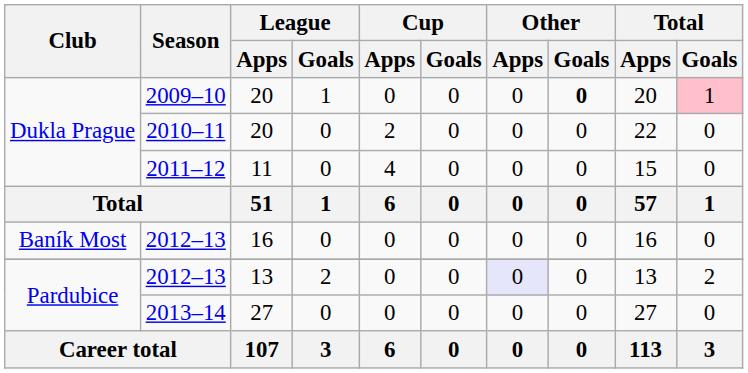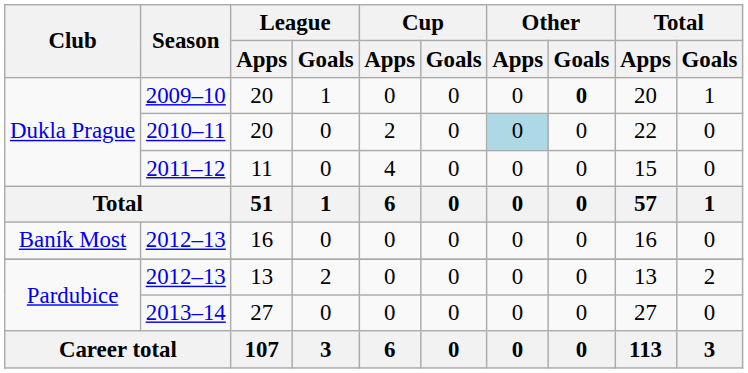(709, 95) pink background -> (709, 95) no background
(518, 131) no background -> (518, 131) lightblue background
(518, 276) lavender background -> (518, 276) no background
